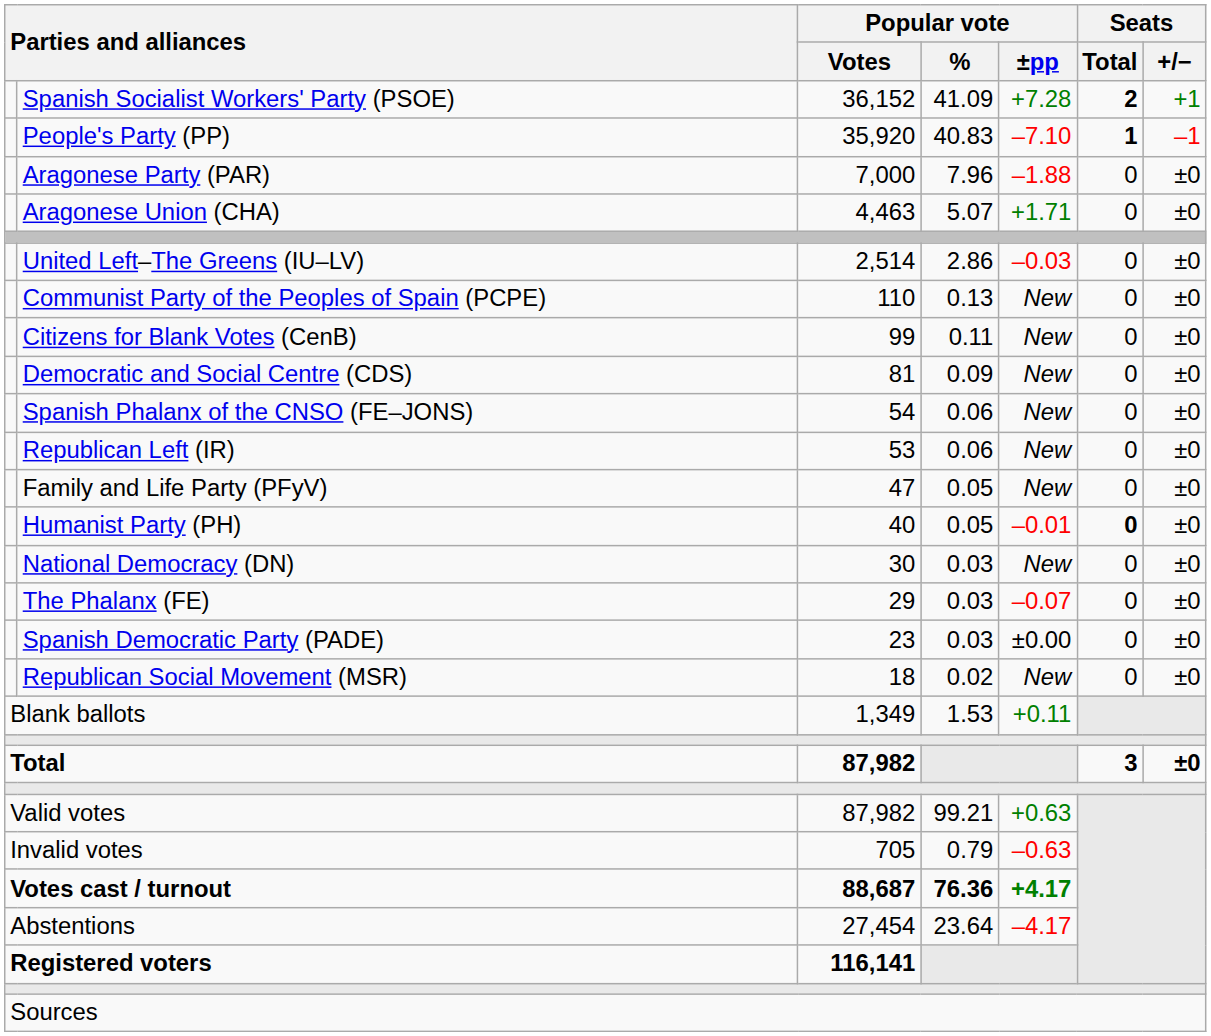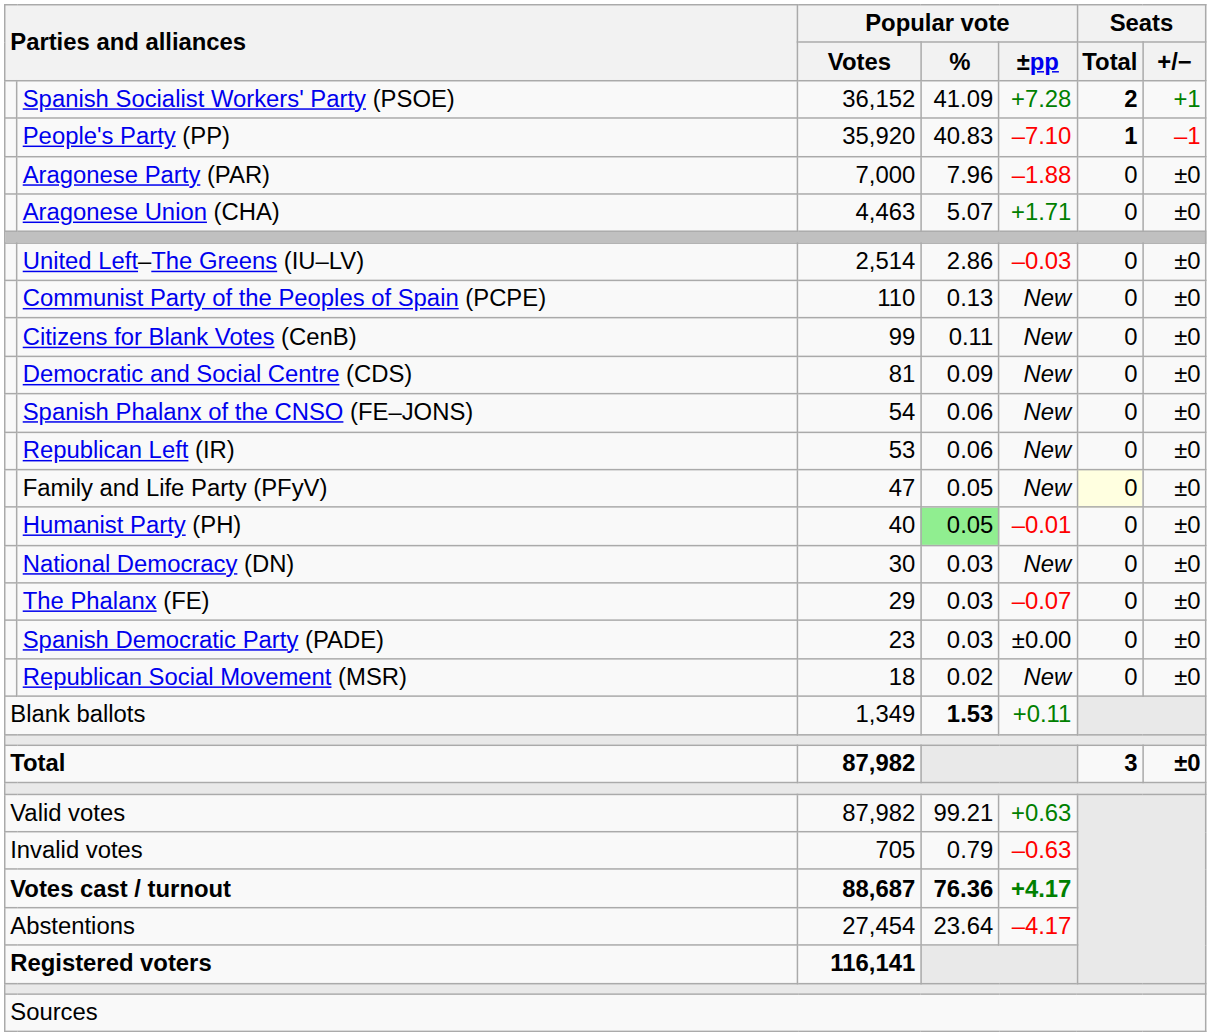(1131, 488) no background -> (1131, 488) lightyellow background
(970, 525) no background -> (970, 525) lightgreen background
(1131, 525) bold -> (1131, 525) normal
(970, 714) normal -> (970, 714) bold
